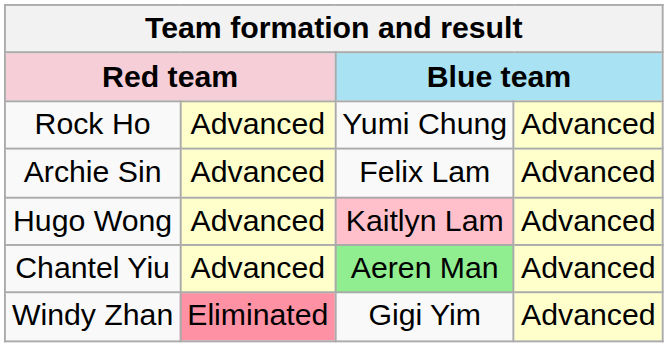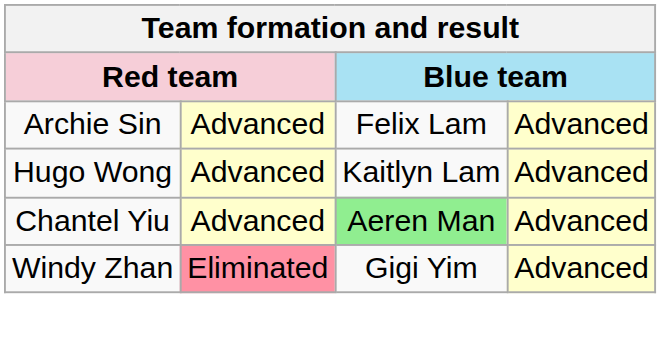- row: (93, 124)
(425, 220) pink background -> (421, 172) no background
